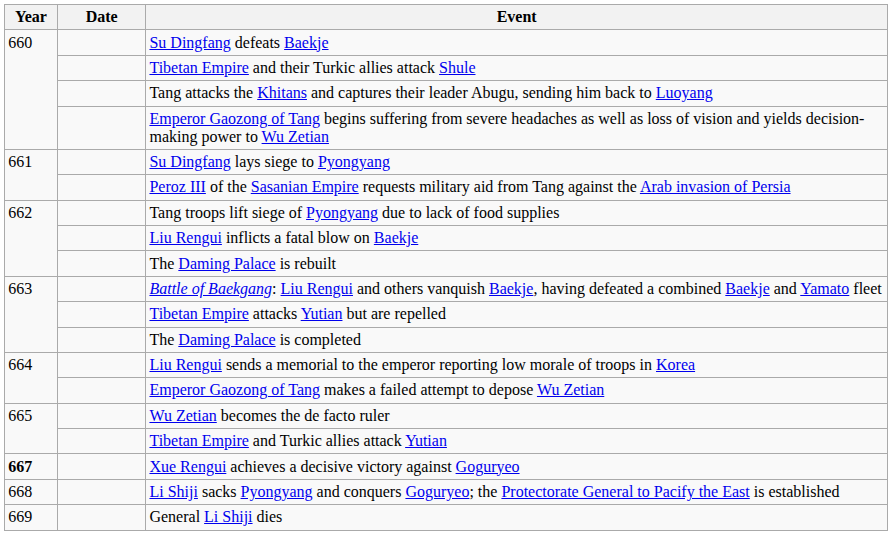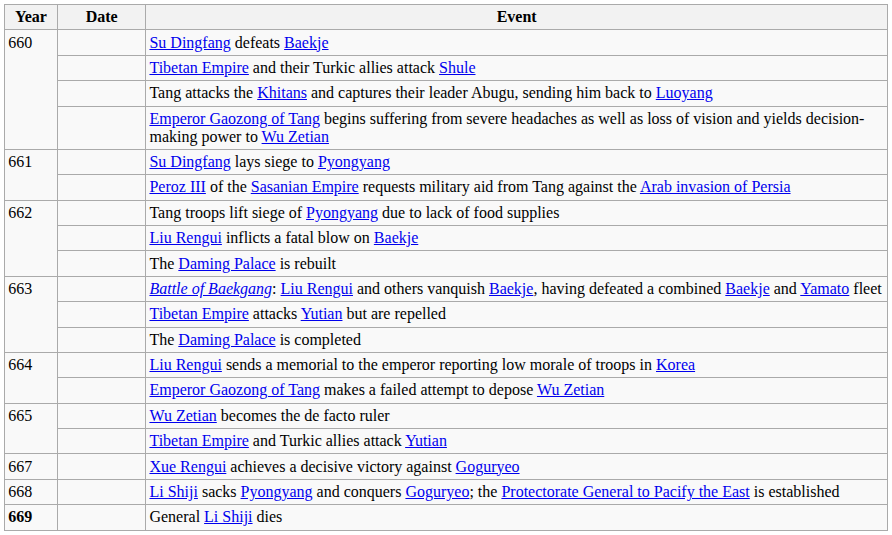(20, 466) bold -> (20, 466) normal
(20, 517) normal -> (20, 517) bold
